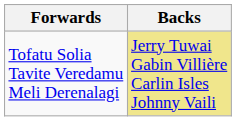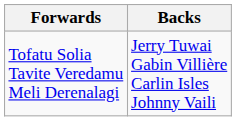(179, 73) khaki background -> (179, 73) no background
